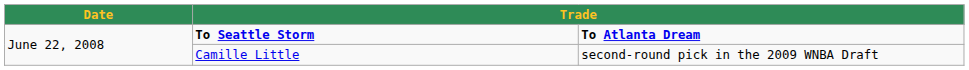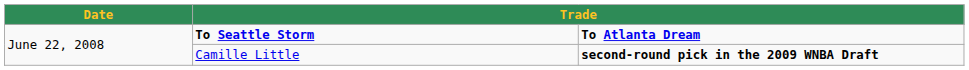(730, 55) normal -> (730, 55) bold
